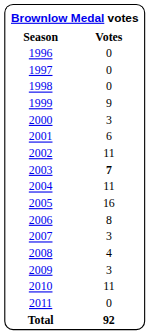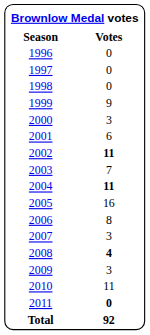(109, 153) normal -> (109, 153) bold
(109, 170) bold -> (109, 170) normal
(109, 186) normal -> (109, 186) bold
(109, 253) normal -> (109, 253) bold
(109, 303) normal -> (109, 303) bold
